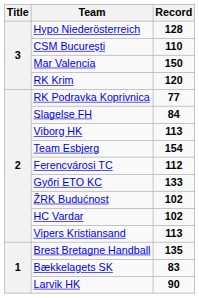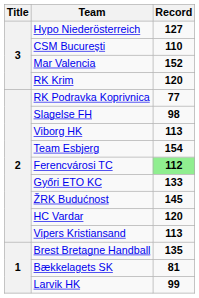(174, 30) 128 -> (174, 30) 127
(174, 64) 150 -> (174, 64) 152
(174, 115) 84 -> (174, 115) 98
(174, 166) no background -> (174, 166) lightgreen background
(174, 200) 102 -> (174, 200) 145
(174, 217) 102 -> (174, 217) 120
(174, 268) 83 -> (174, 268) 81
(174, 285) 90 -> (174, 285) 99
